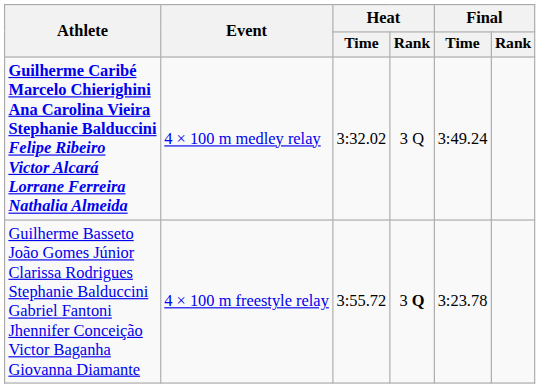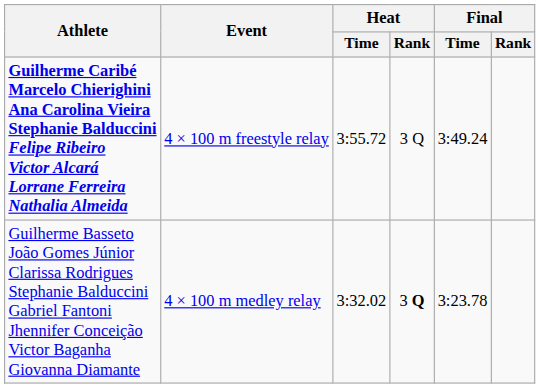(242, 138) 4 × 100 m medley relay -> (247, 138) 4 × 100 m freestyle relay
(361, 138) 3:32.02 -> (361, 138) 3:55.72
(247, 301) 4 × 100 m freestyle relay -> (242, 301) 4 × 100 m medley relay
(361, 301) 3:55.72 -> (361, 301) 3:32.02
